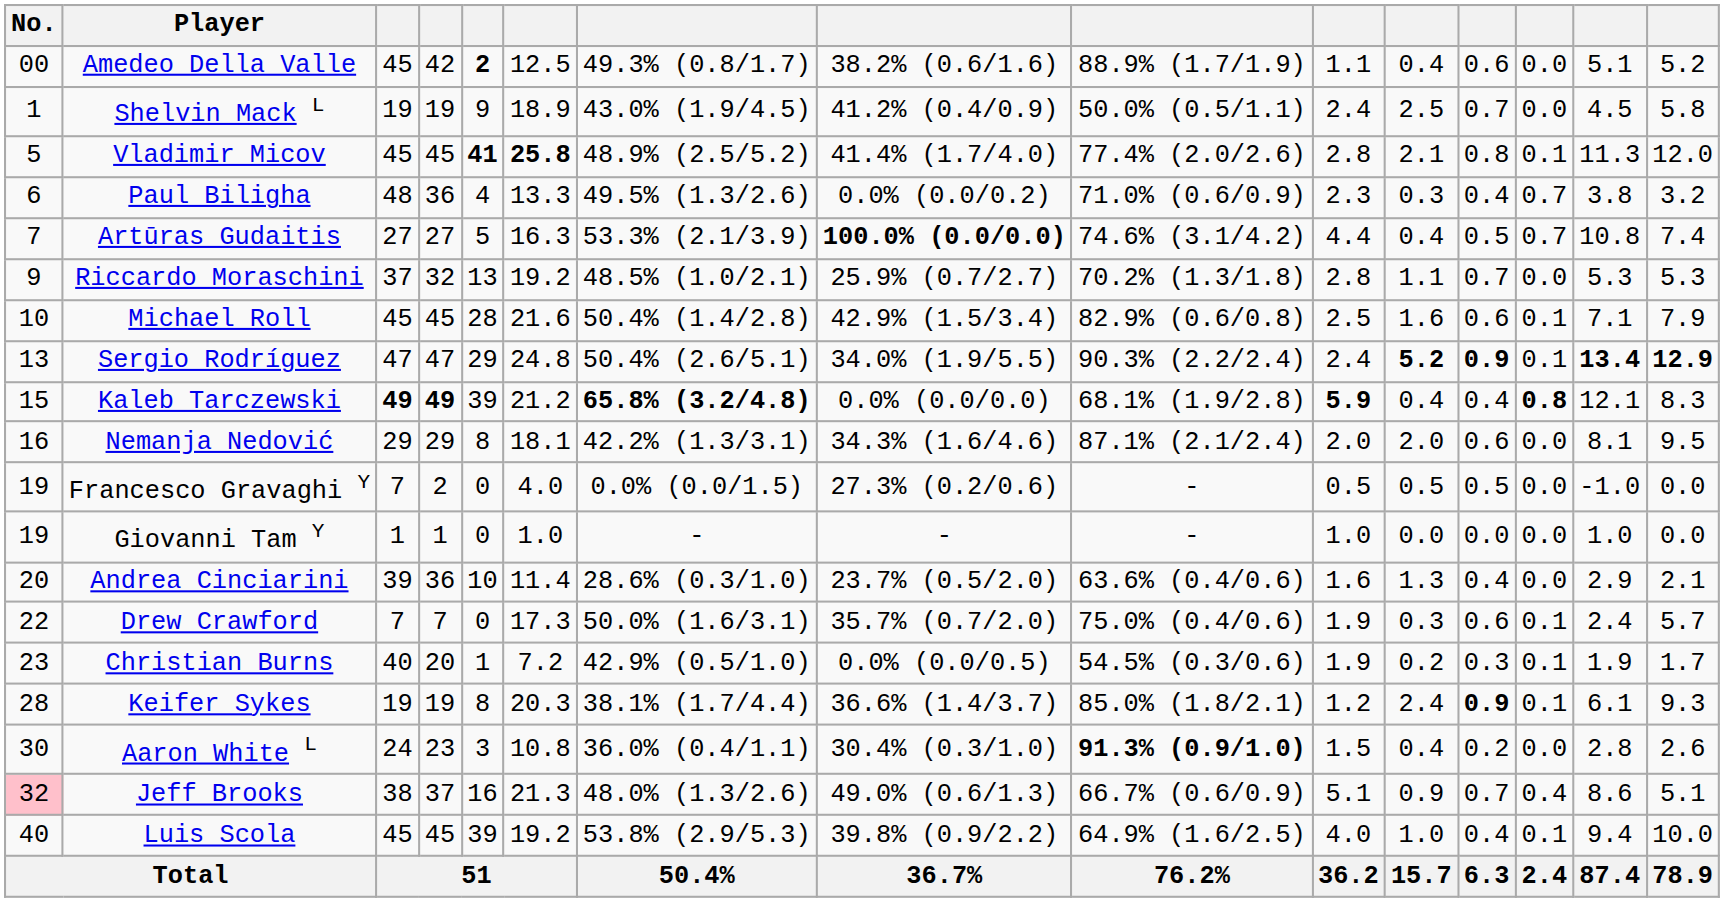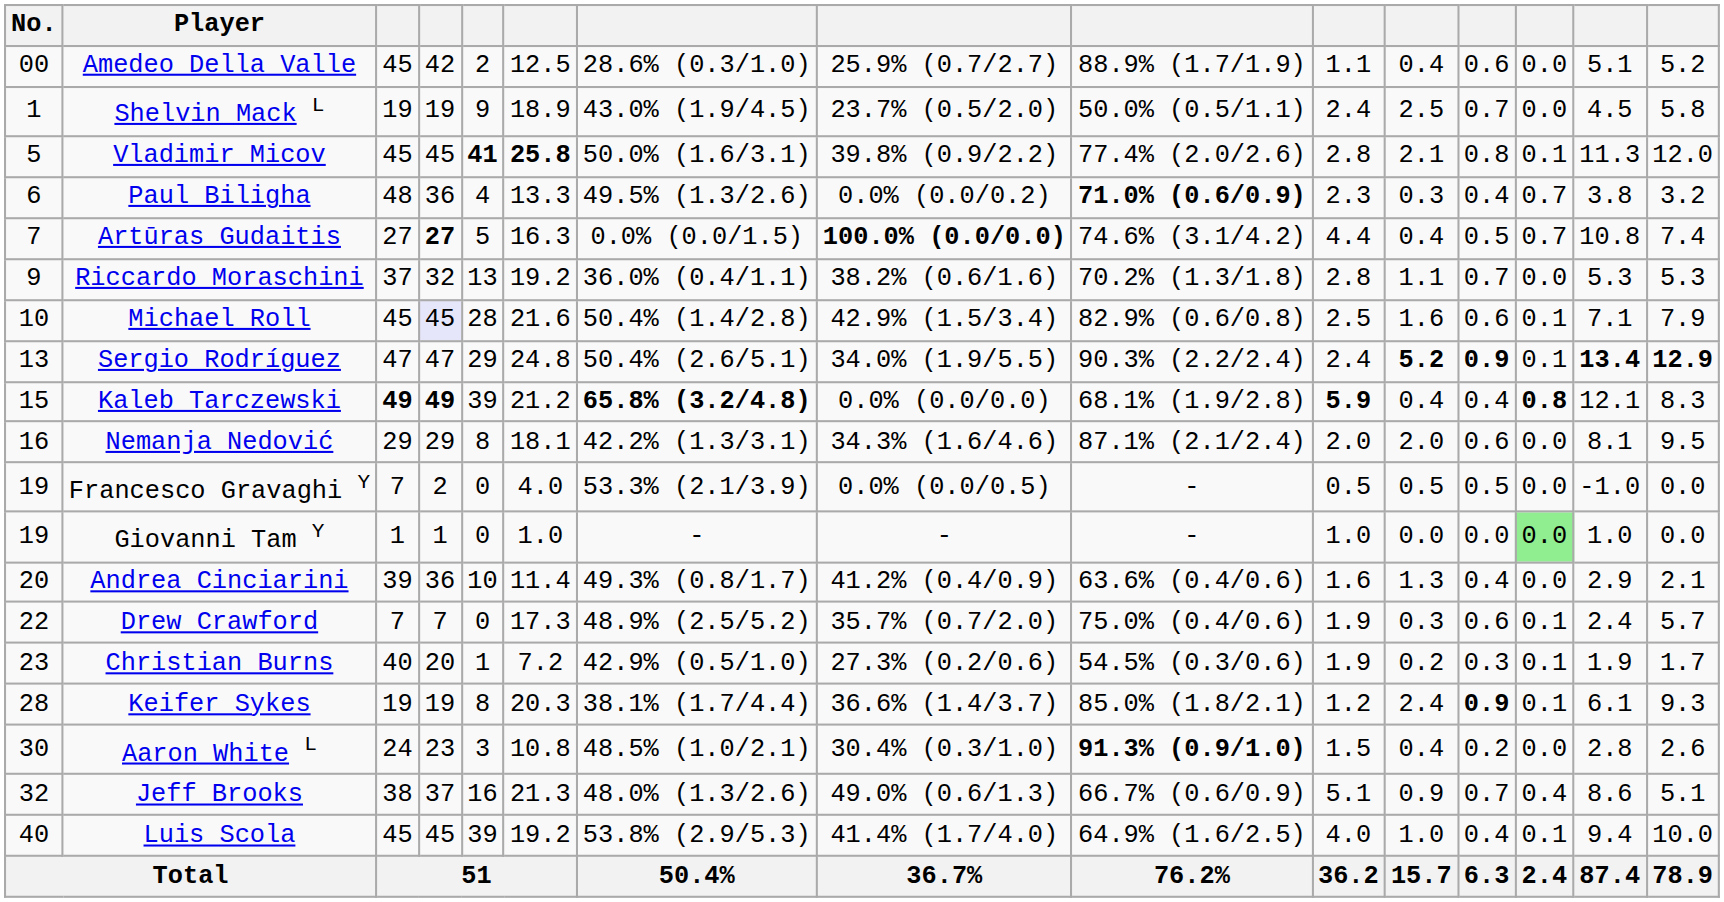(483, 67) bold -> (483, 67) normal
(697, 67) 49.3% (0.8/1.7) -> (697, 67) 28.6% (0.3/1.0)
(944, 67) 38.2% (0.6/1.6) -> (944, 67) 25.9% (0.7/2.7)
(944, 112) 41.2% (0.4/0.9) -> (944, 112) 23.7% (0.5/2.0)
(697, 157) 48.9% (2.5/5.2) -> (697, 157) 50.0% (1.6/3.1)
(944, 157) 41.4% (1.7/4.0) -> (944, 157) 39.8% (0.9/2.2)
(1192, 198) normal -> (1192, 198) bold
(440, 239) normal -> (440, 239) bold
(697, 239) 53.3% (2.1/3.9) -> (697, 239) 0.0% (0.0/1.5)
(697, 279) 48.5% (1.0/2.1) -> (697, 279) 36.0% (0.4/1.1)
(944, 279) 25.9% (0.7/2.7) -> (944, 279) 38.2% (0.6/1.6)
(440, 320) no background -> (440, 320) lavender background
(697, 488) 0.0% (0.0/1.5) -> (697, 488) 53.3% (2.1/3.9)
(944, 488) 27.3% (0.2/0.6) -> (944, 488) 0.0% (0.0/0.5)
(1544, 537) no background -> (1544, 537) lightgreen background
(697, 582) 28.6% (0.3/1.0) -> (697, 582) 49.3% (0.8/1.7)
(944, 582) 23.7% (0.5/2.0) -> (944, 582) 41.2% (0.4/0.9)
(697, 623) 50.0% (1.6/3.1) -> (697, 623) 48.9% (2.5/5.2)
(944, 664) 0.0% (0.0/0.5) -> (944, 664) 27.3% (0.2/0.6)
(697, 750) 36.0% (0.4/1.1) -> (697, 750) 48.5% (1.0/2.1)
(34, 795) pink background -> (34, 795) no background
(944, 836) 39.8% (0.9/2.2) -> (944, 836) 41.4% (1.7/4.0)
